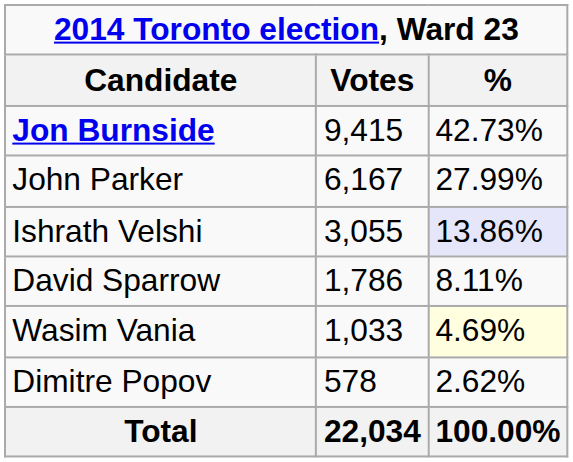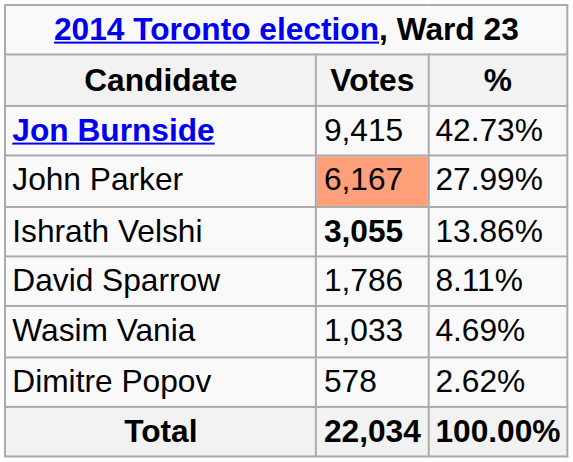(364, 180) no background -> (364, 180) lightsalmon background
(364, 230) normal -> (364, 230) bold
(489, 230) lavender background -> (489, 230) no background
(480, 331) lightyellow background -> (480, 331) no background
